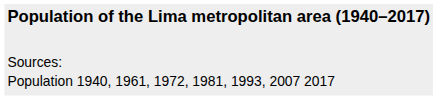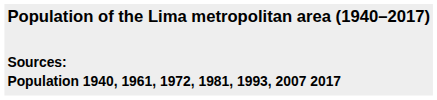(171, 72) normal -> (174, 71) bold
